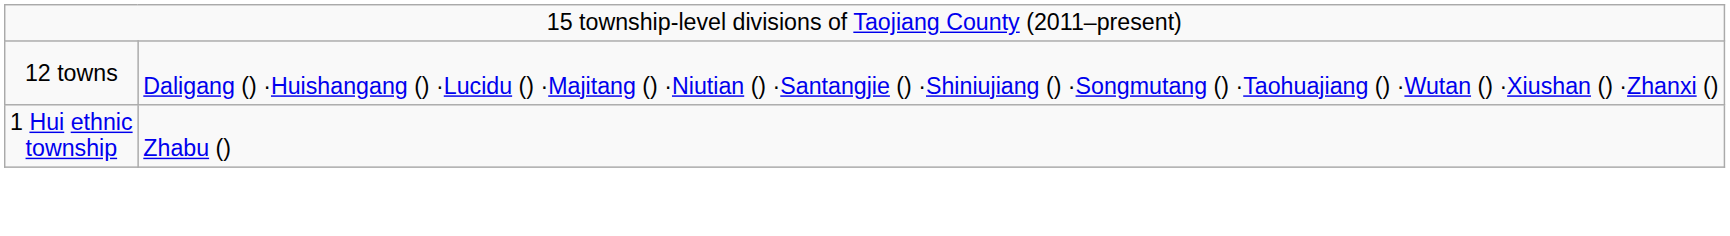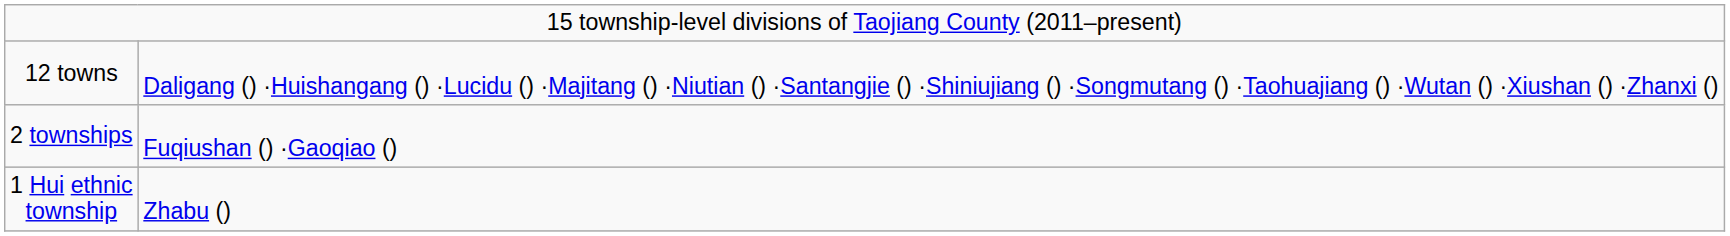+ row: (71, 135)
